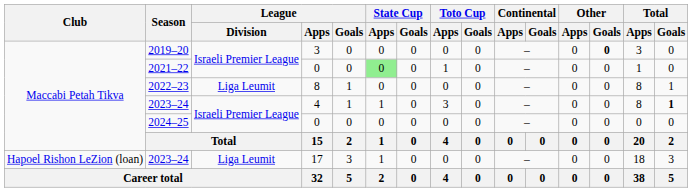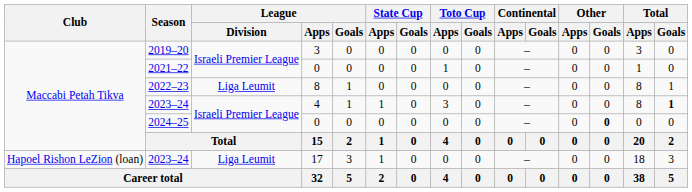(607, 50) bold -> (607, 50) normal
(381, 68) lightgreen background -> (381, 68) no background
(607, 123) normal -> (607, 123) bold
